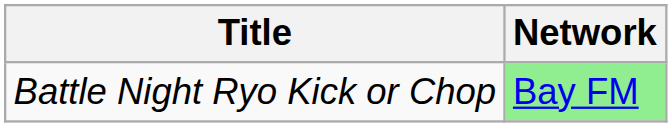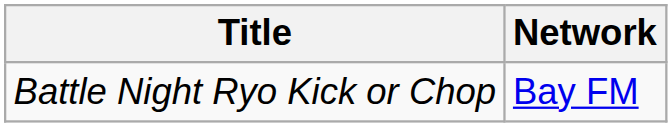(576, 91) lightgreen background -> (576, 91) no background
